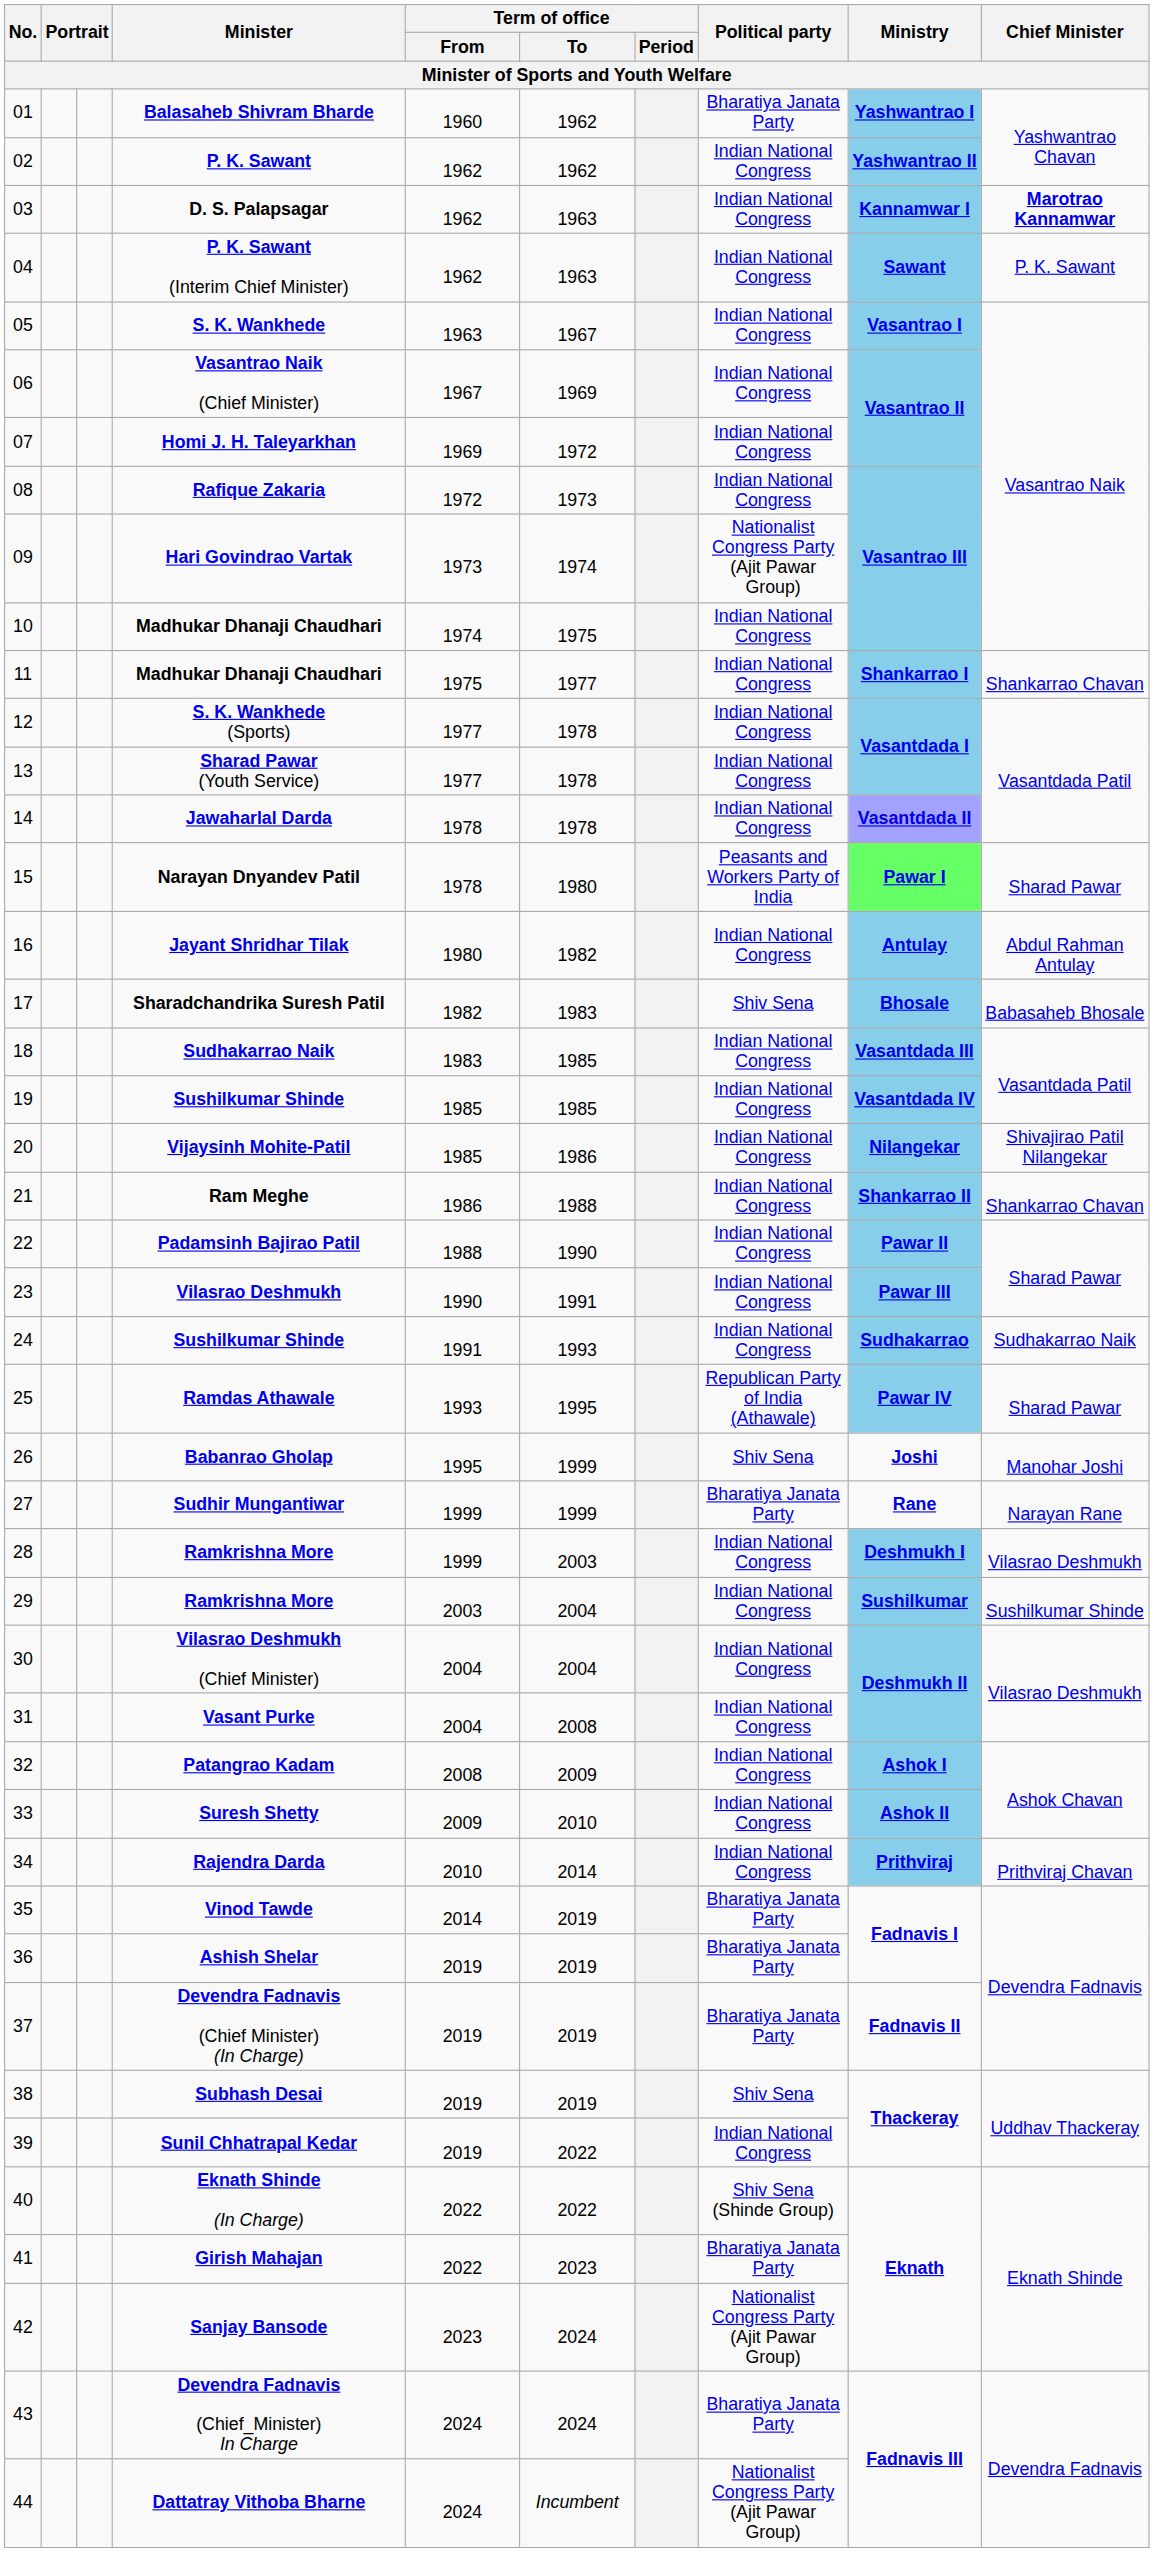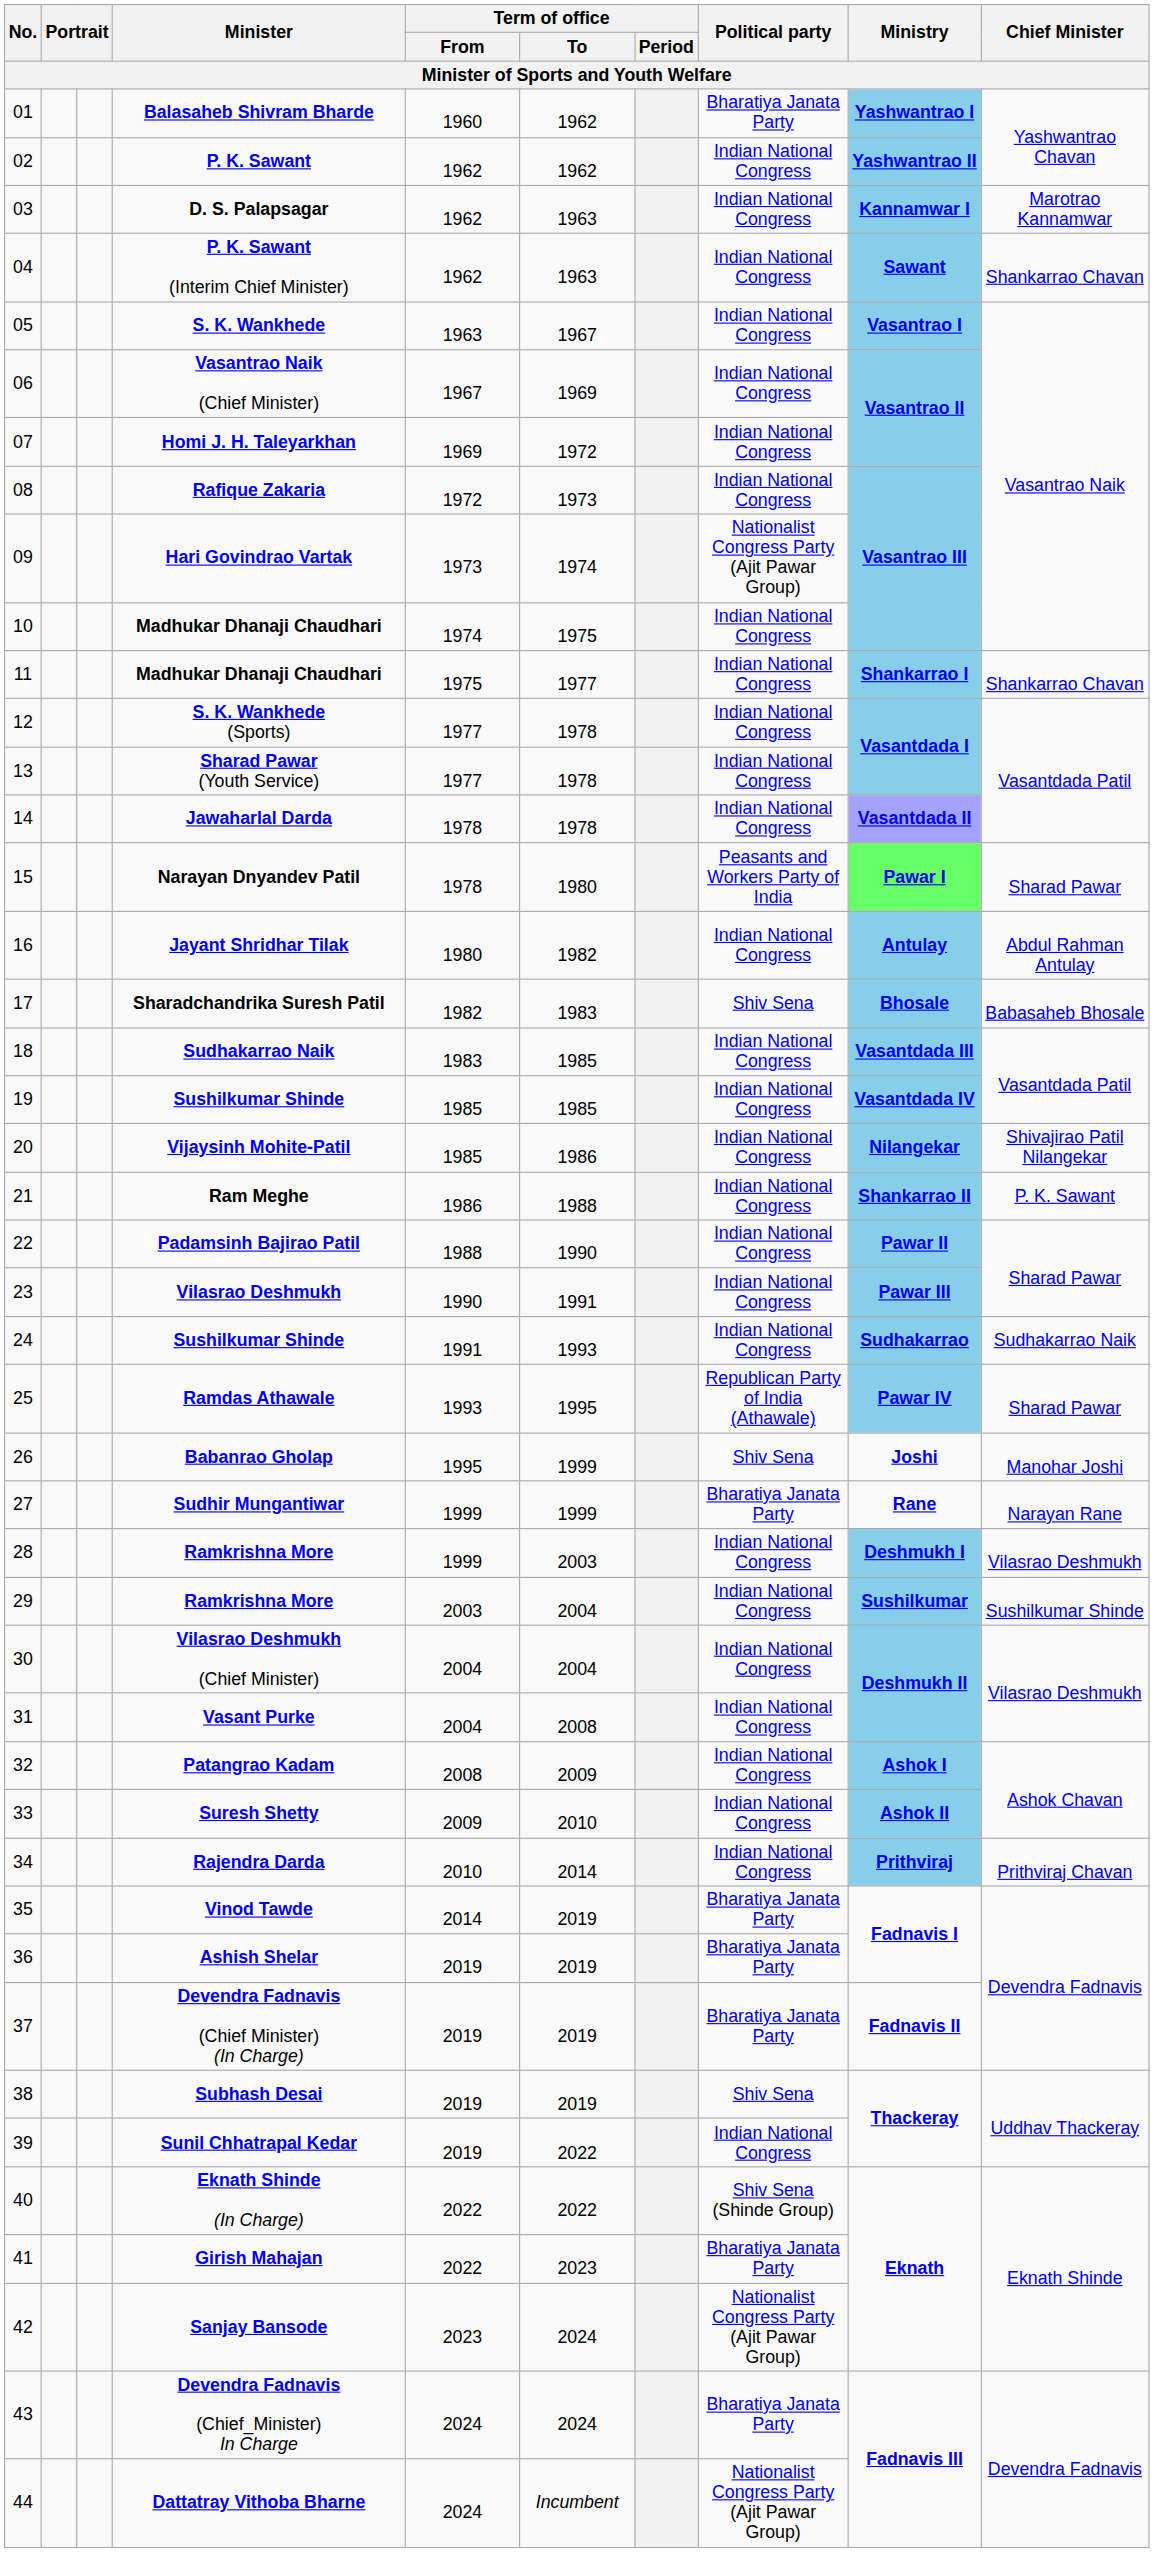(1065, 209) bold -> (1065, 209) normal
(1065, 267) P. K. Sawant -> (1065, 277) Shankarrao Chavan
(1065, 1205) Shankarrao Chavan -> (1065, 1195) P. K. Sawant
